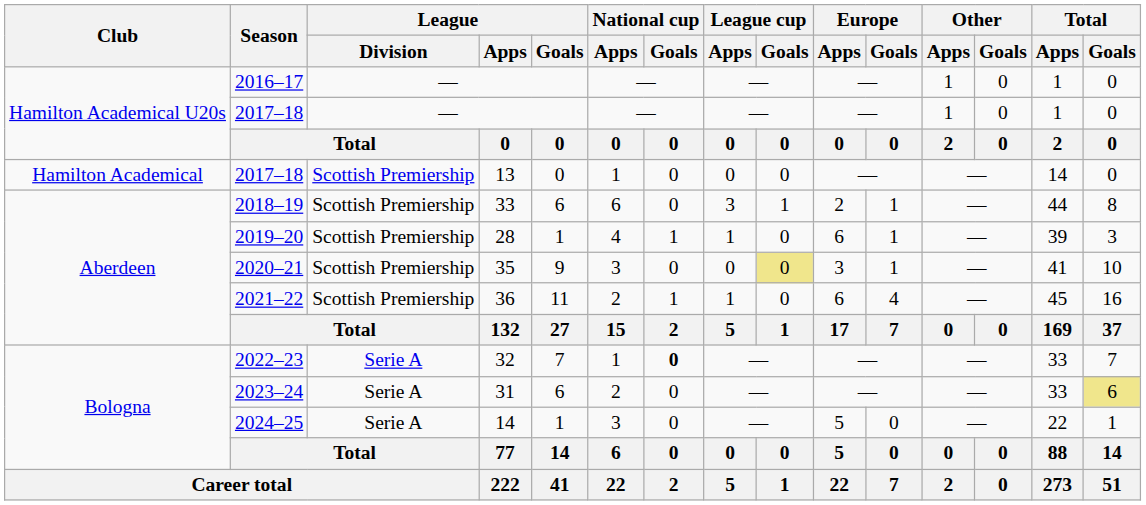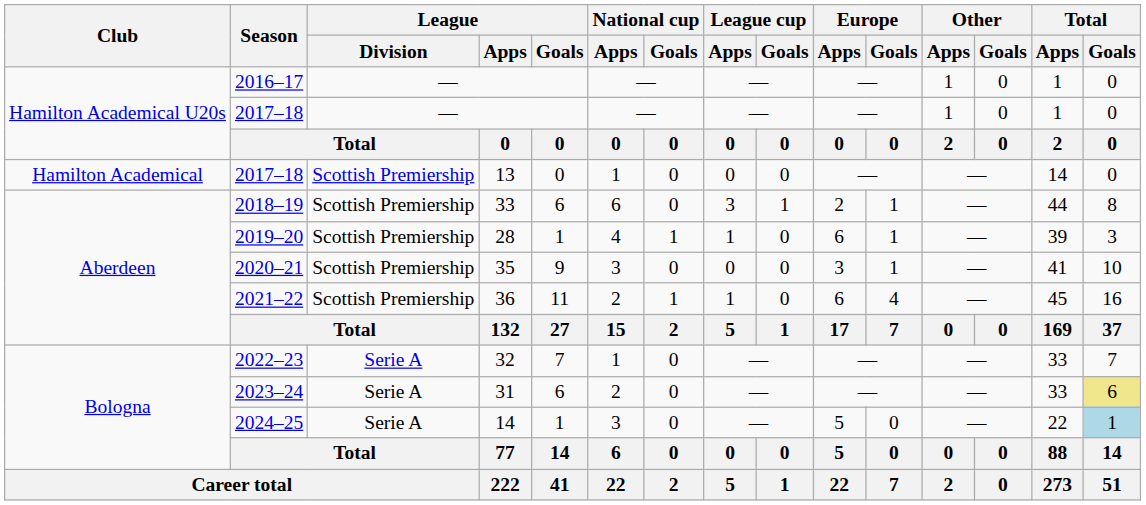(785, 267) khaki background -> (785, 267) no background
(674, 360) bold -> (674, 360) normal
(1112, 422) no background -> (1112, 422) lightblue background
